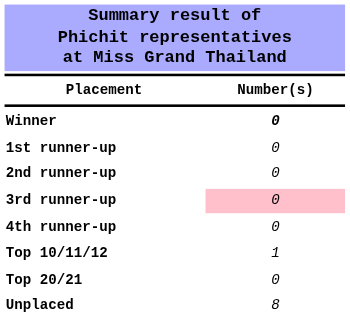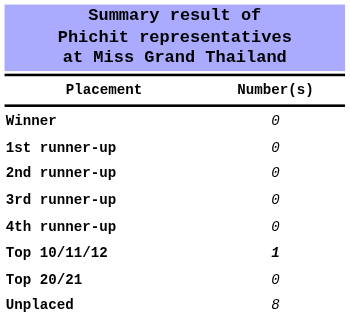(275, 121) bold -> (275, 121) normal
(275, 200) pink background -> (275, 200) no background
(275, 253) normal -> (275, 253) bold
